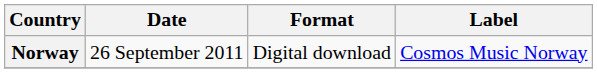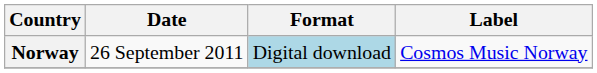(322, 51) no background -> (322, 51) lightblue background
